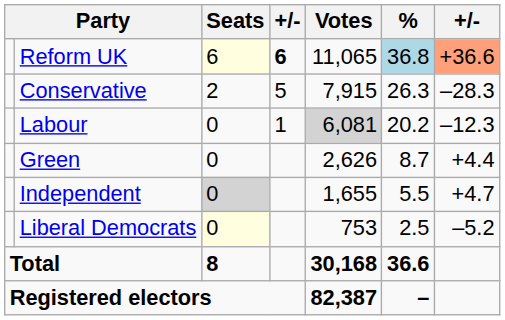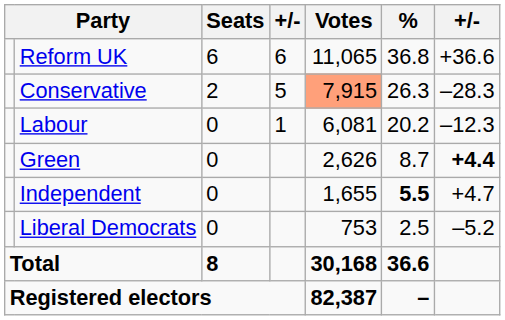(212, 56) lightyellow background -> (212, 56) no background
(280, 56) bold -> (280, 56) normal
(408, 56) lightblue background -> (408, 56) no background
(467, 56) lightsalmon background -> (467, 56) no background
(350, 90) no background -> (350, 90) lightsalmon background
(350, 125) lightgrey background -> (350, 125) no background
(473, 159) normal -> (473, 159) bold
(212, 194) lightgrey background -> (212, 194) no background
(414, 194) normal -> (414, 194) bold
(212, 228) lightyellow background -> (212, 228) no background
